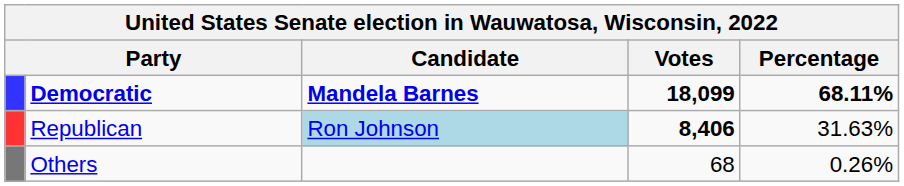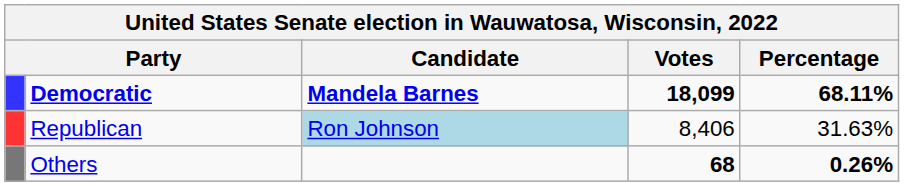(707, 129) bold -> (707, 129) normal
(722, 164) normal -> (722, 164) bold
(861, 164) normal -> (861, 164) bold
